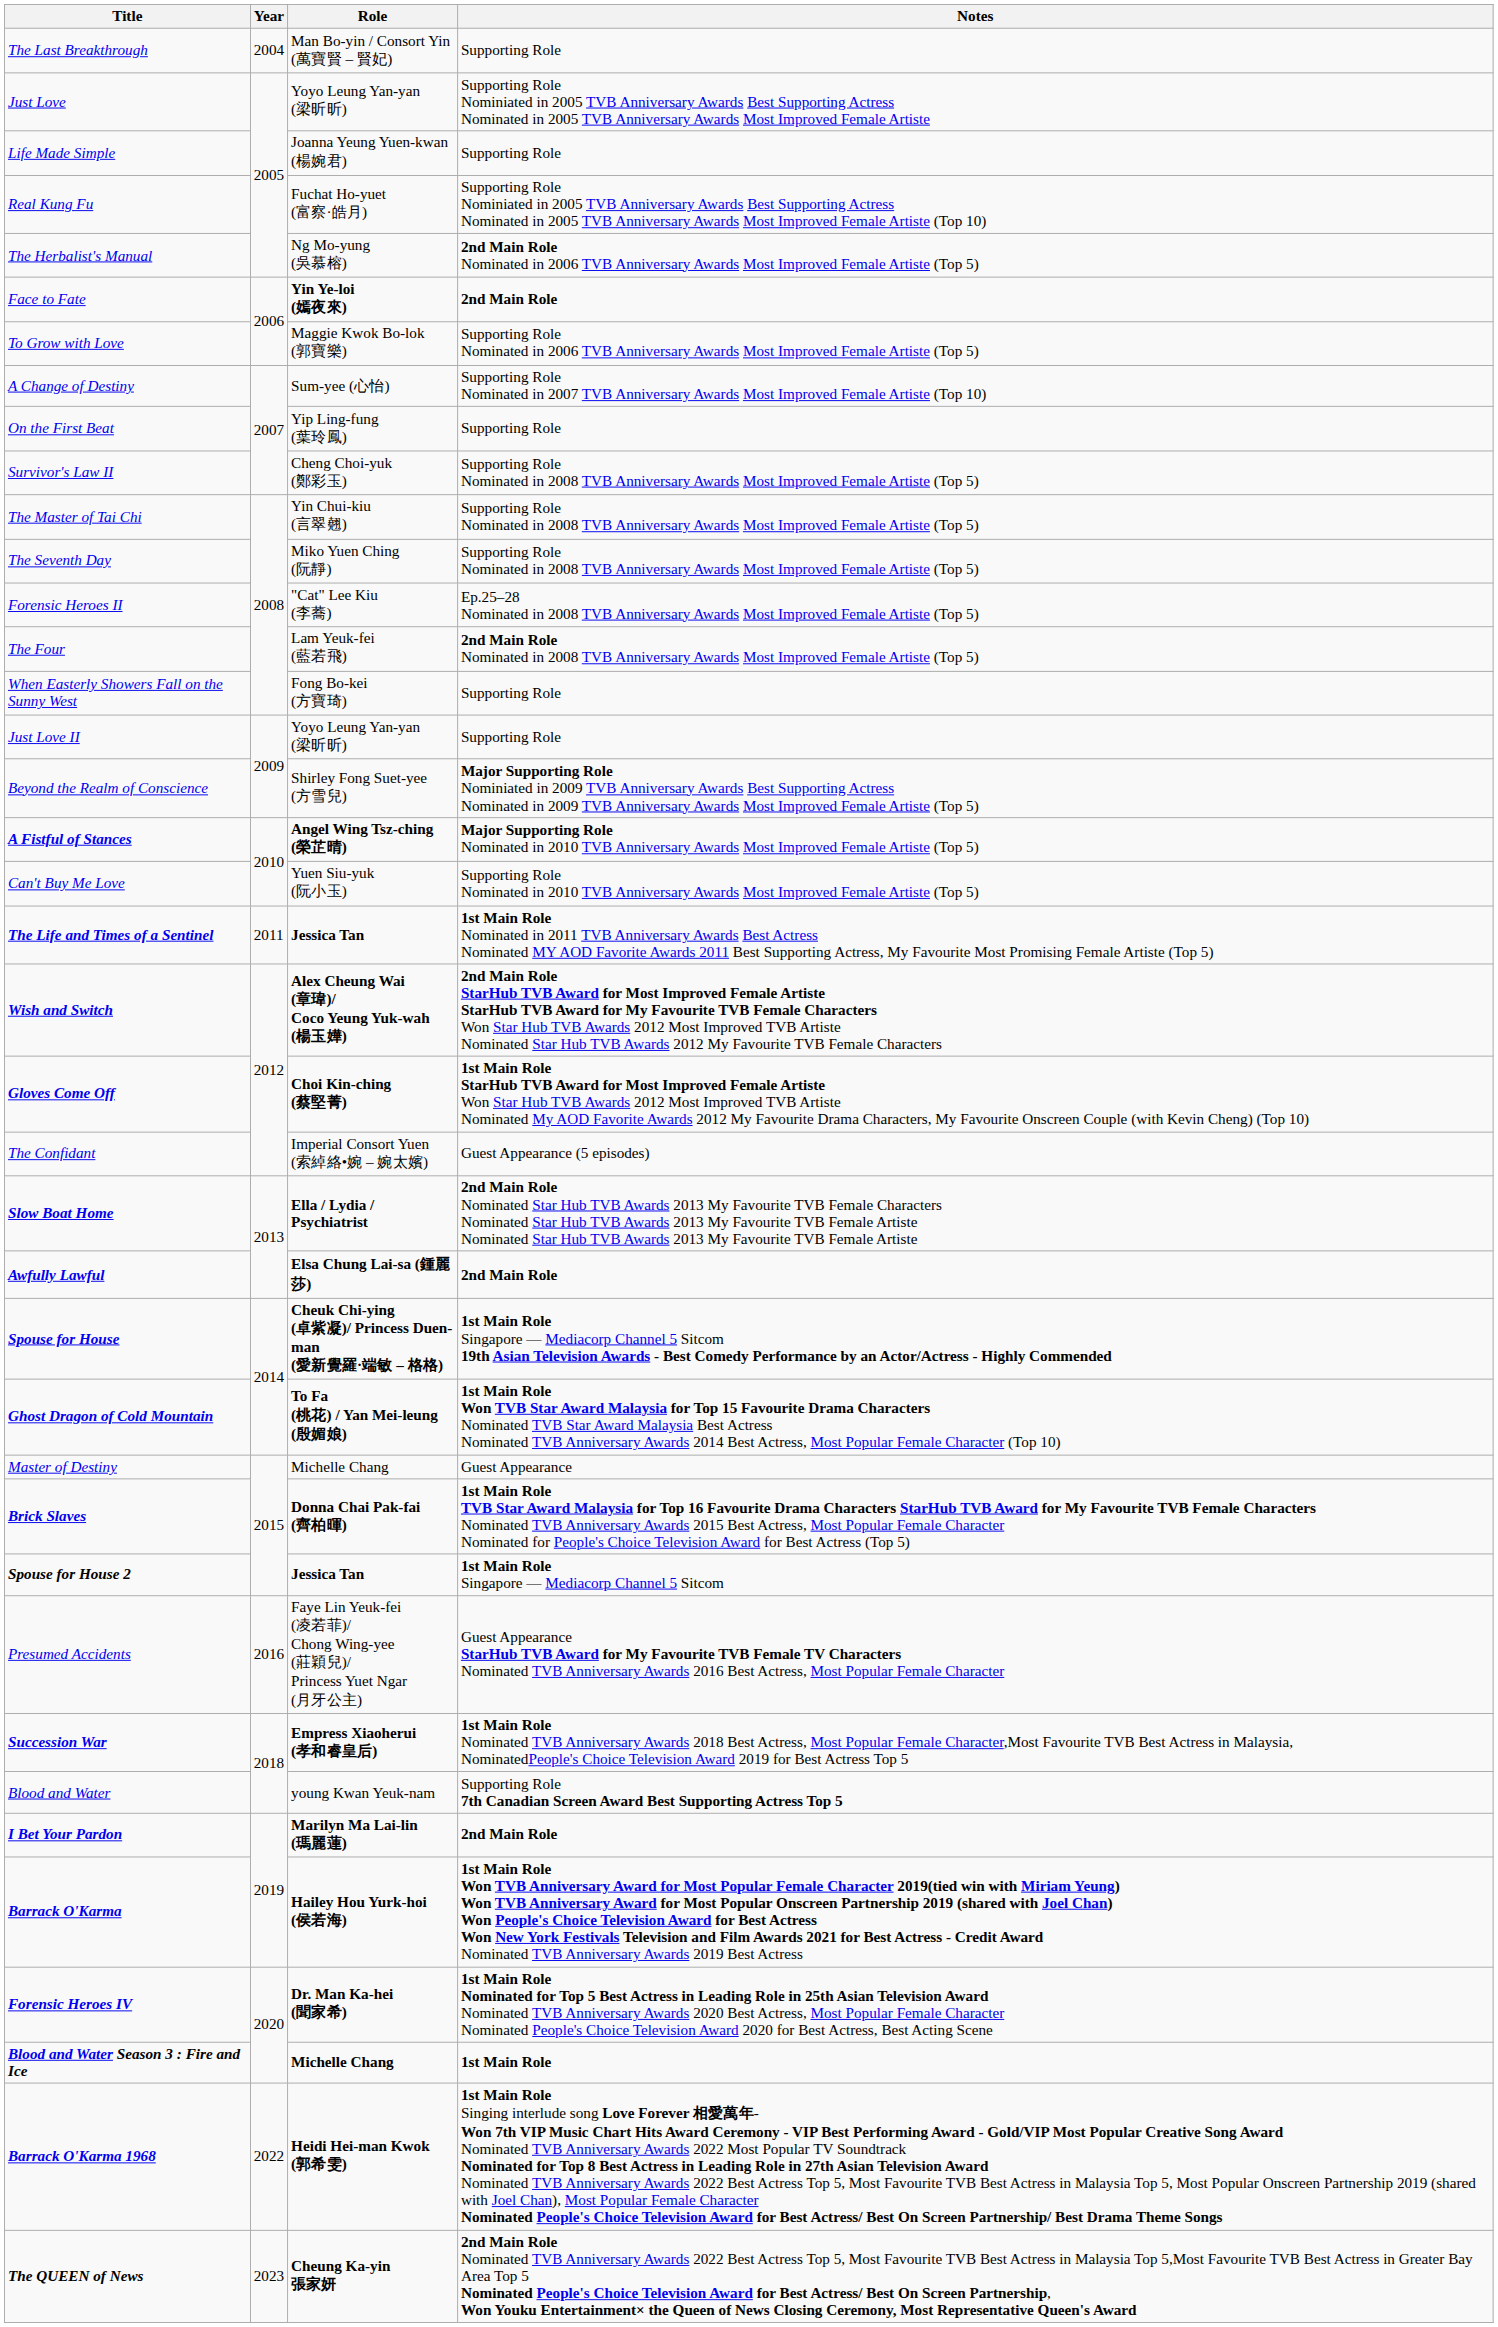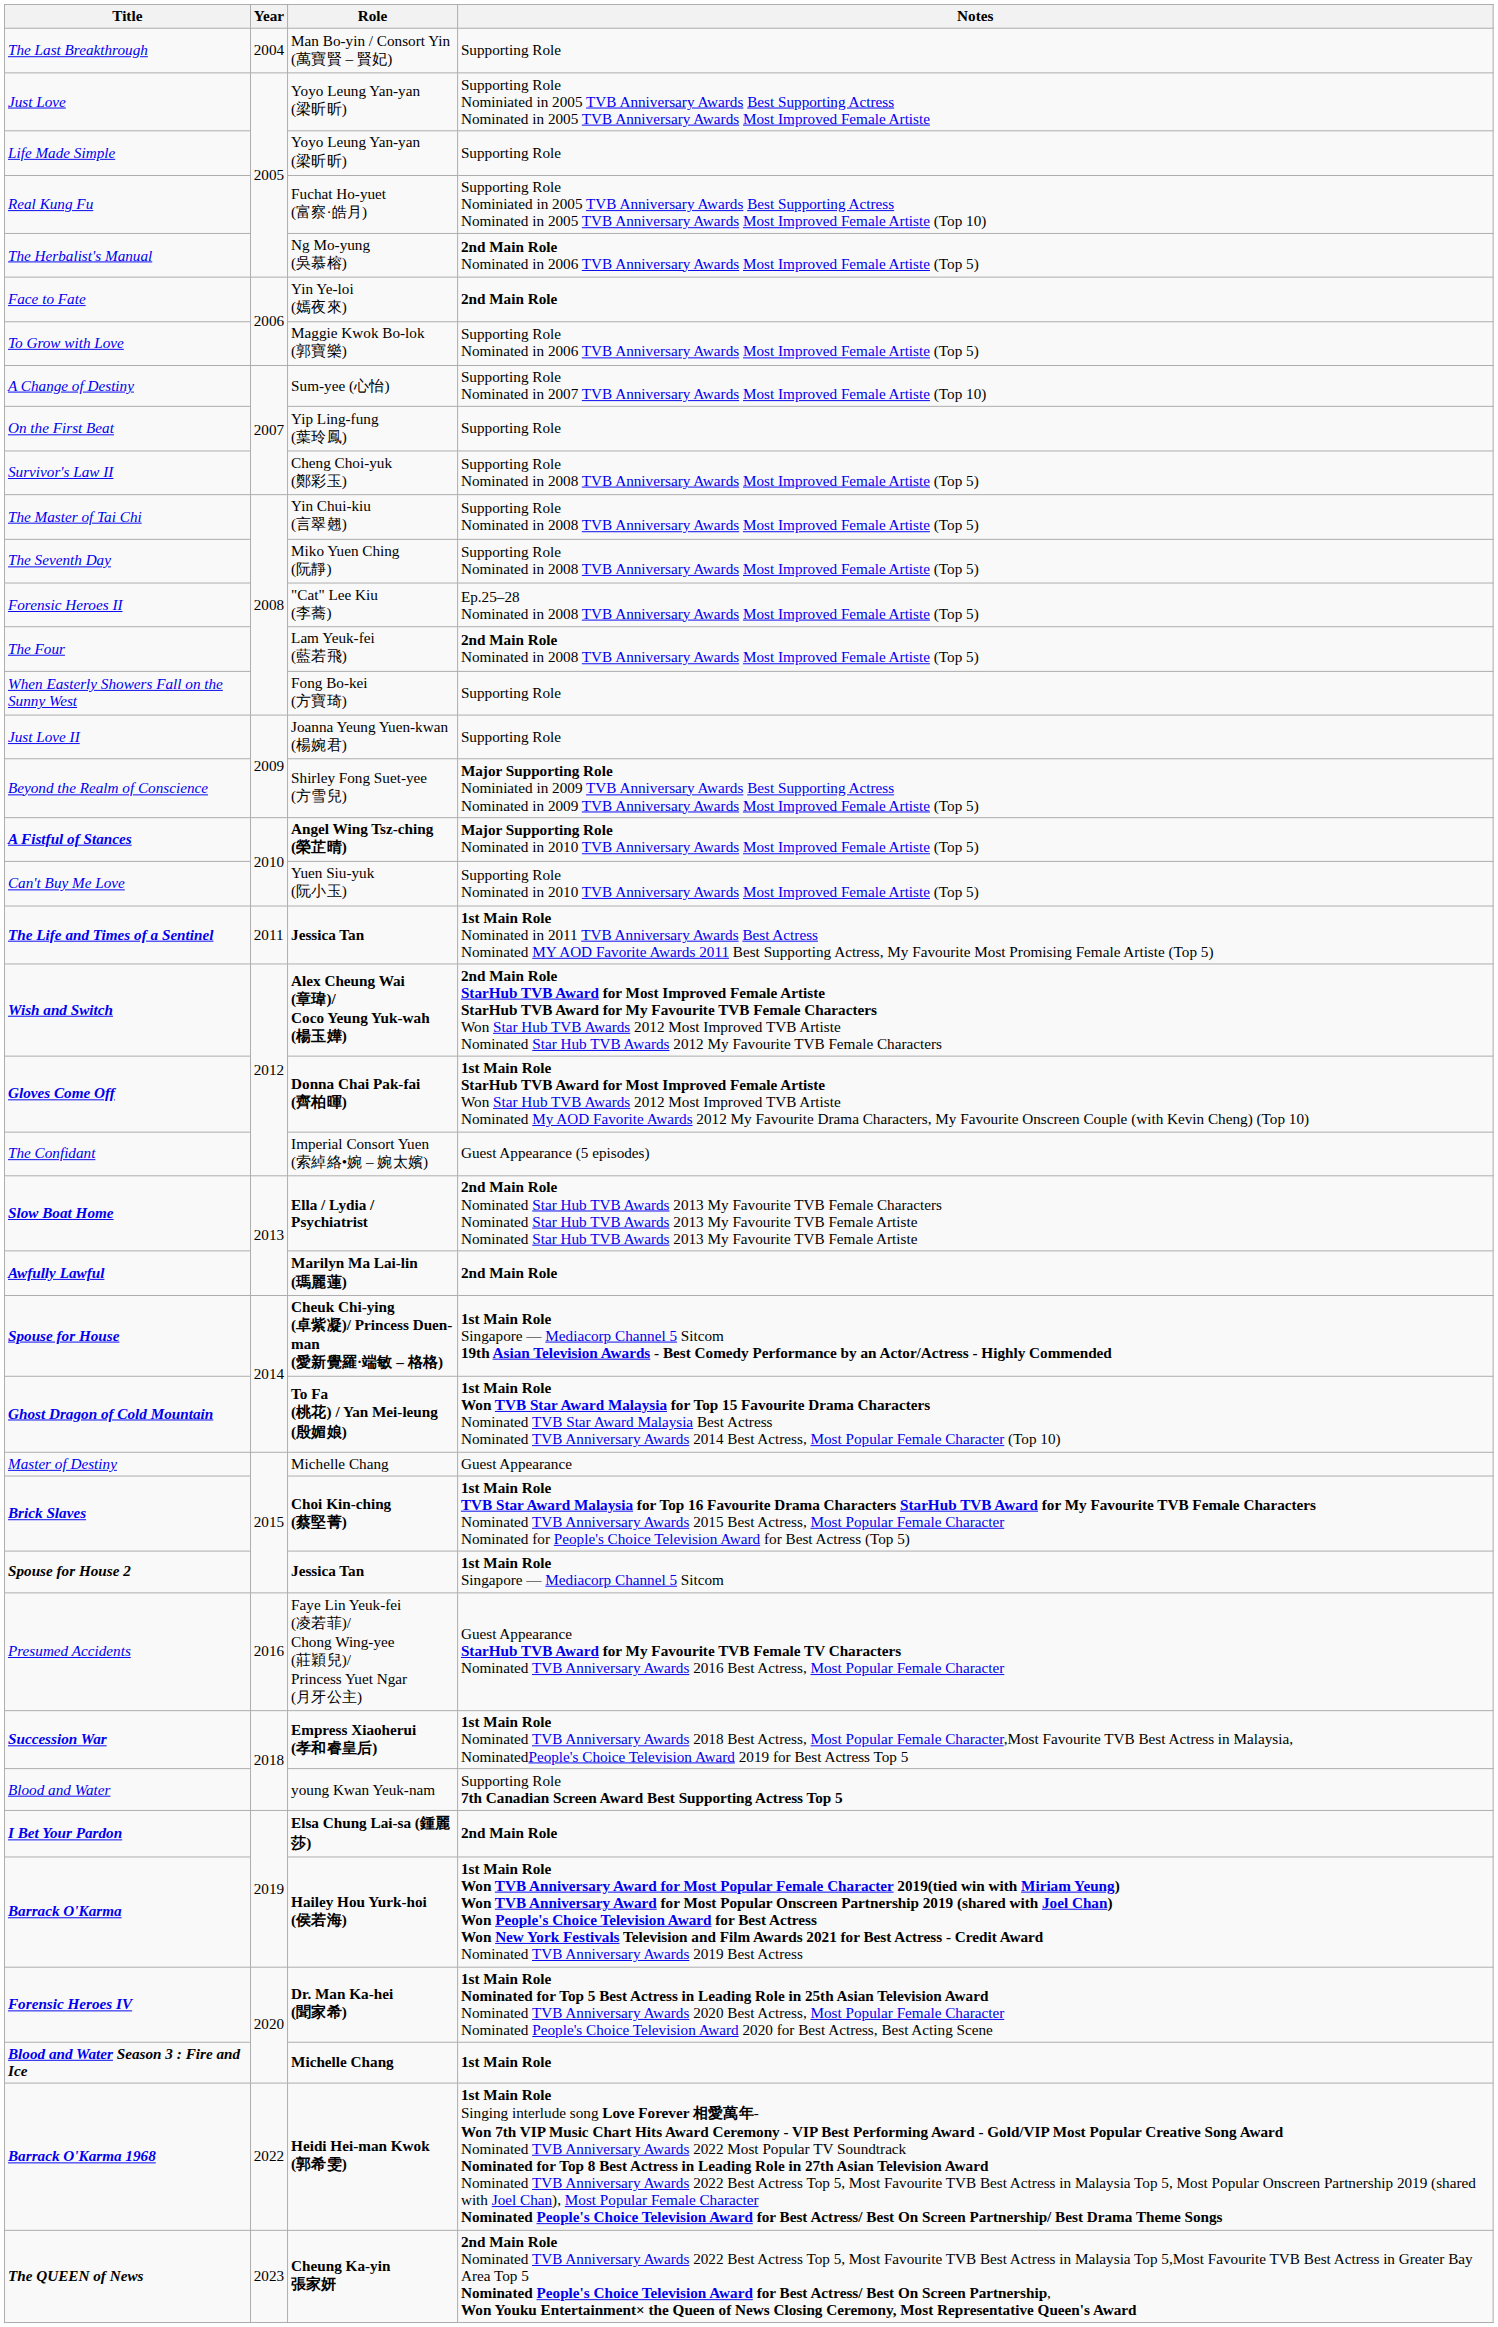(370, 152) Joanna Yeung Yuen-kwan (楊婉君) -> (356, 152) Yoyo Leung Yan-yan (梁昕昕)
(323, 298) bold -> (322, 298) normal
(356, 736) Yoyo Leung Yan-yan (梁昕昕) -> (370, 736) Joanna Yeung Yuen-kwan (楊婉君)
(341, 1093) Choi Kin-ching (蔡堅菁) -> (356, 1093) Donna Chai Pak-fai (齊柏暉)
(371, 1274) Elsa Chung Lai-sa (鍾麗莎) -> (354, 1272) Marilyn Ma Lai-lin (瑪麗蓮)
(356, 1515) Donna Chai Pak-fai (齊柏暉) -> (341, 1512) Choi Kin-ching (蔡堅菁)
(354, 1834) Marilyn Ma Lai-lin (瑪麗蓮) -> (371, 1833) Elsa Chung Lai-sa (鍾麗莎)
